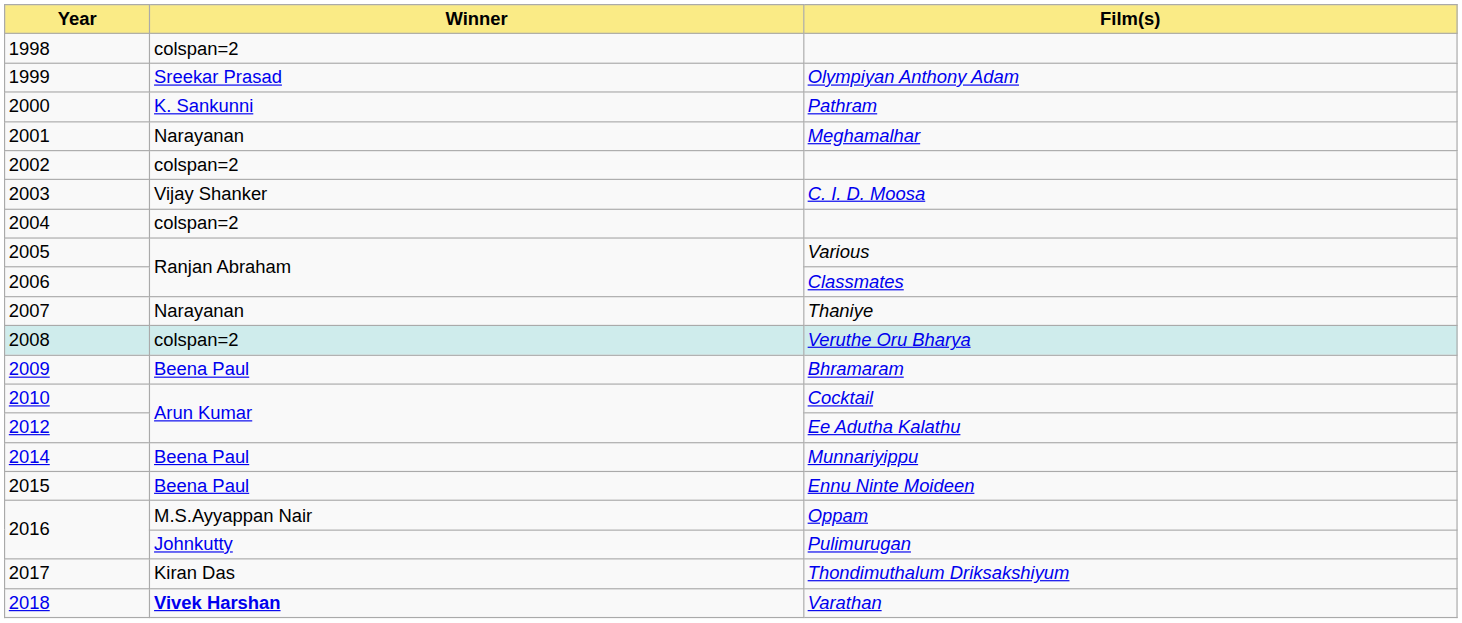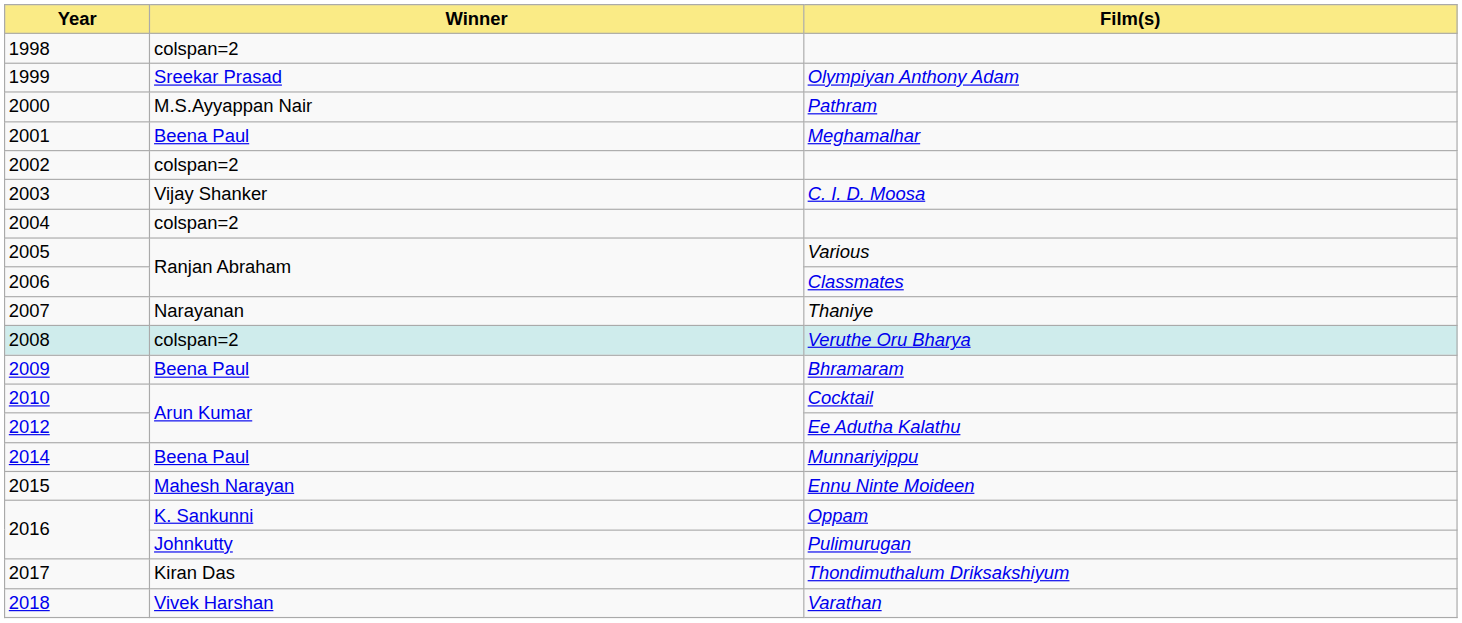(204, 106) K. Sankunni -> (233, 106) M.S.Ayyappan Nair
(199, 135) Narayanan -> (202, 135) Beena Paul
(202, 485) Beena Paul -> (224, 485) Mahesh Narayan
(233, 515) M.S.Ayyappan Nair -> (204, 515) K. Sankunni
(217, 602) bold -> (214, 602) normal
